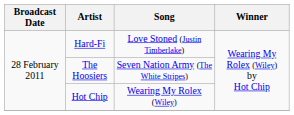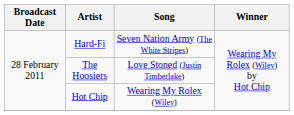(164, 44) Love Stoned (Justin Timberlake) -> (164, 44) Seven Nation Army (The White Stripes)
(164, 70) Seven Nation Army (The White Stripes) -> (164, 70) Love Stoned (Justin Timberlake)
